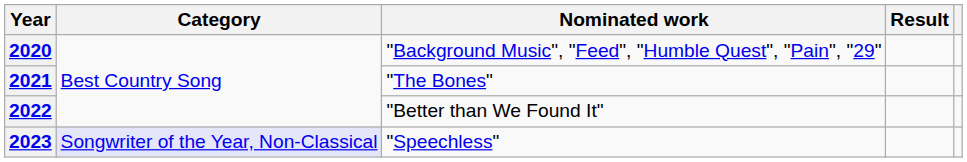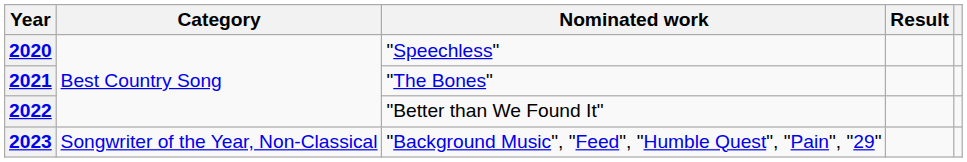(634, 50) "Background Music", "Feed", "Humble Quest", "Pain", "29" -> (443, 50) "Speechless"
(219, 141) lavender background -> (219, 141) no background
(443, 141) "Speechless" -> (634, 141) "Background Music", "Feed", "Humble Quest", "Pain", "29"
